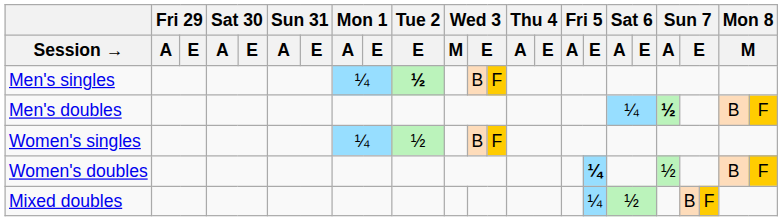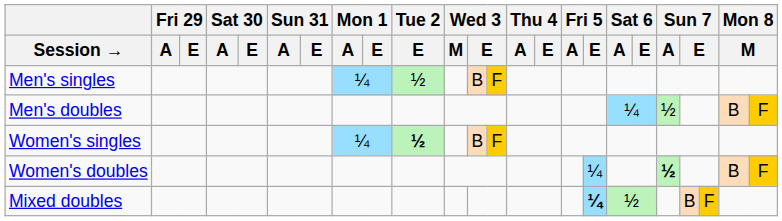(418, 80) bold -> (418, 80) normal
(668, 110) bold -> (668, 110) normal
(418, 140) normal -> (418, 140) bold
(595, 171) bold -> (595, 171) normal
(668, 171) normal -> (668, 171) bold
(595, 201) normal -> (595, 201) bold
